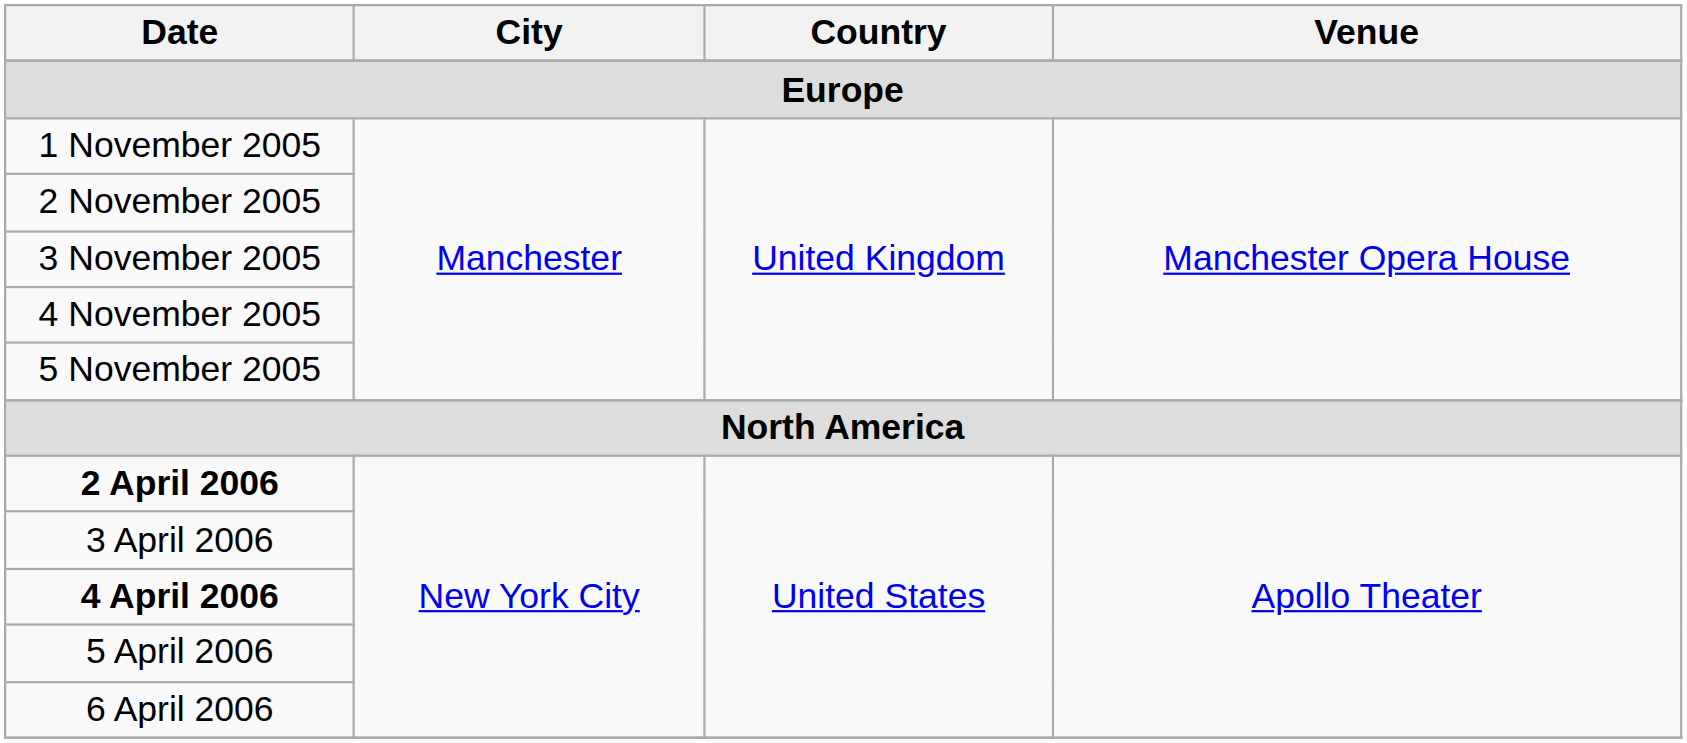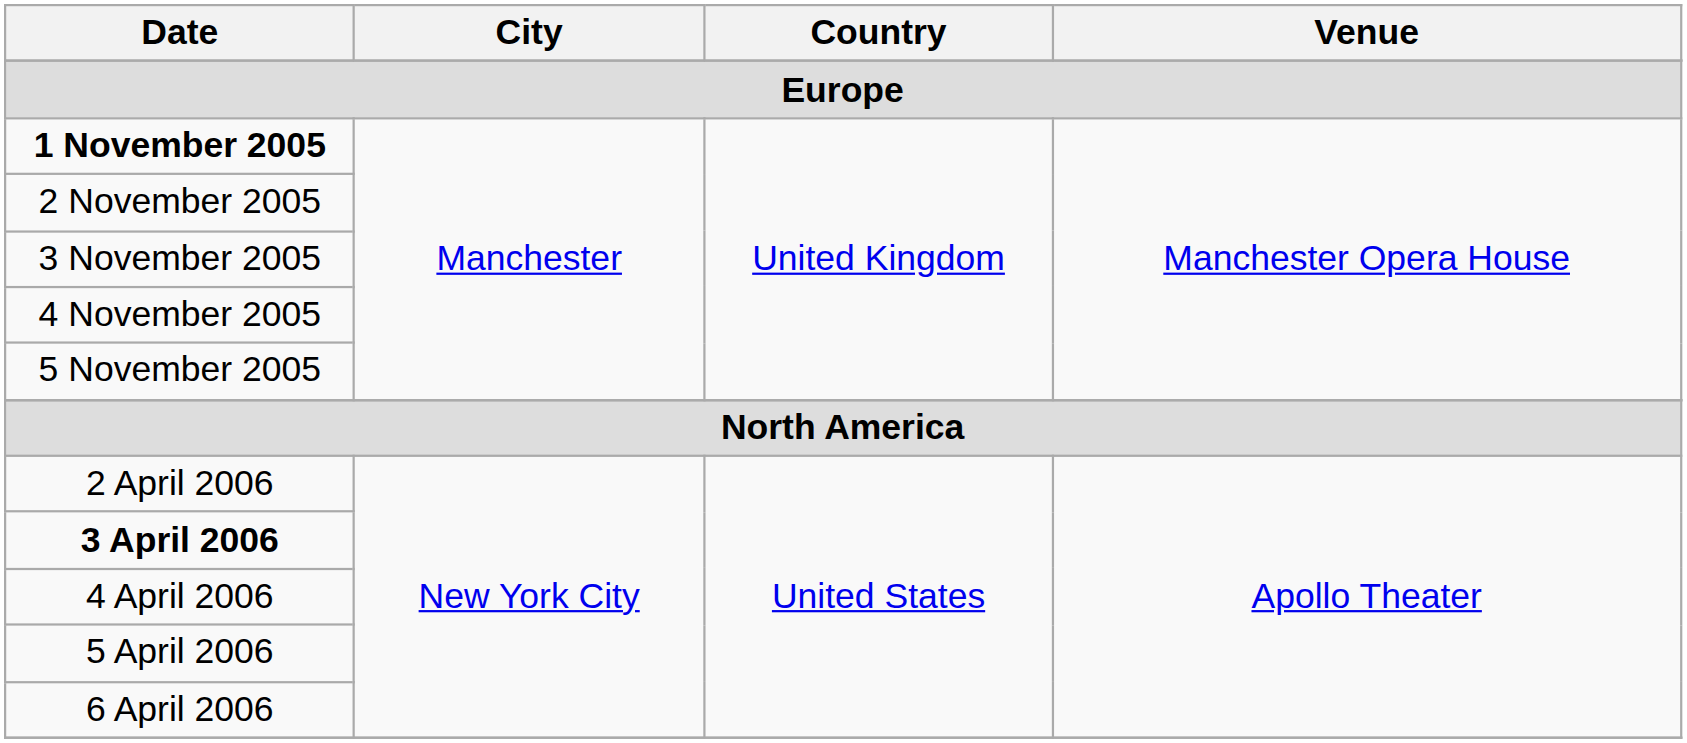(180, 145) normal -> (180, 145) bold
(180, 483) bold -> (180, 483) normal
(180, 539) normal -> (180, 539) bold
(180, 595) bold -> (180, 595) normal
